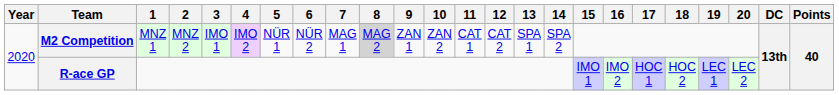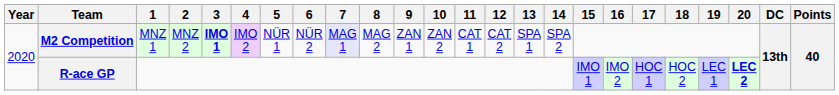(216, 40) normal -> (216, 40) bold
(343, 40) no background -> (343, 40) lavender background
(377, 40) lightgrey background -> (377, 40) no background
(744, 73) normal -> (744, 73) bold
